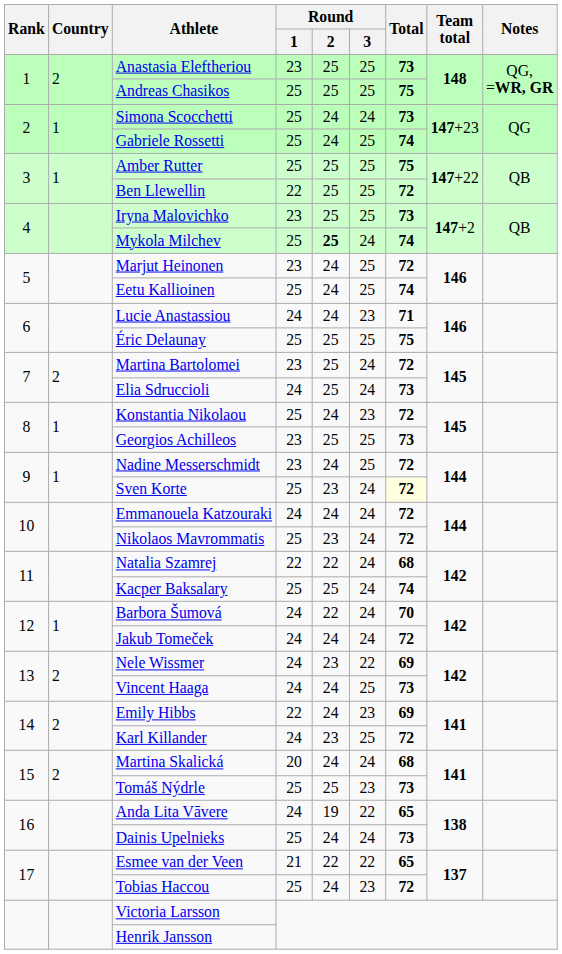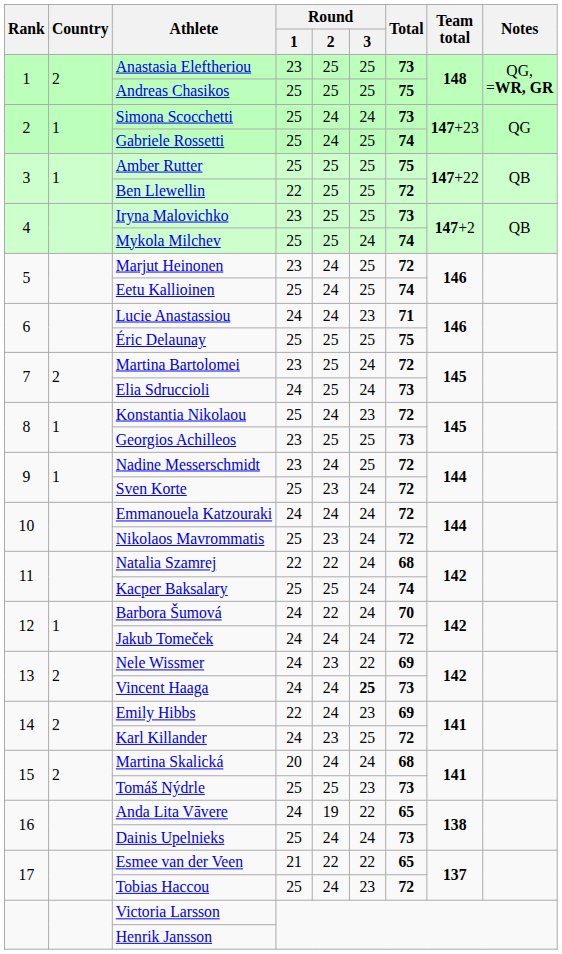(331, 240) bold -> (331, 240) normal
(406, 489) lightyellow background -> (406, 489) no background
(367, 688) normal -> (367, 688) bold
